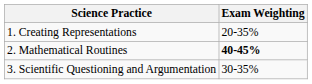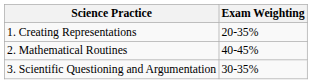(241, 50) bold -> (240, 50) normal
